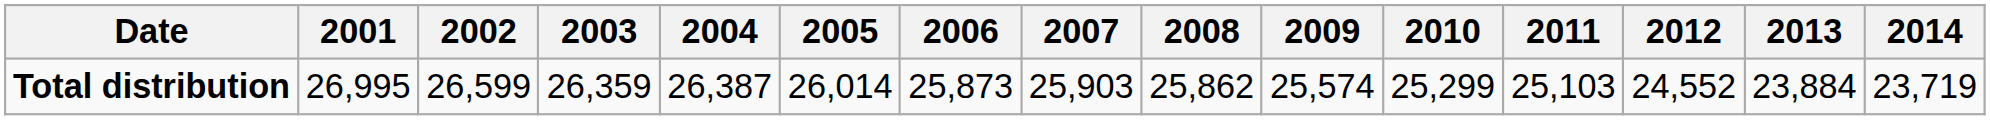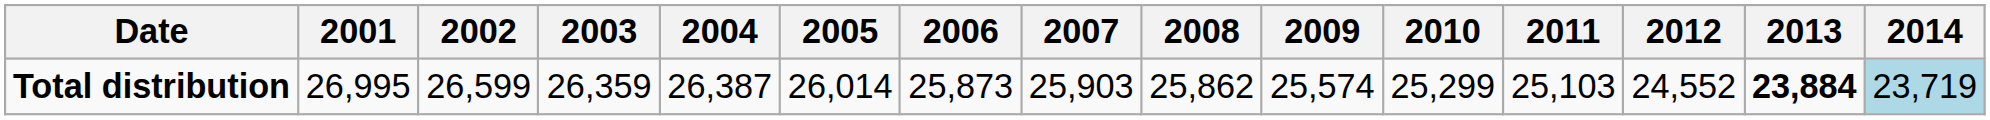(1804, 85) normal -> (1804, 85) bold
(1925, 85) no background -> (1925, 85) lightblue background
